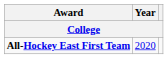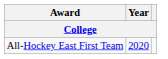(68, 45) bold -> (65, 45) normal
